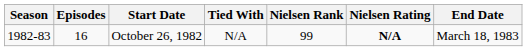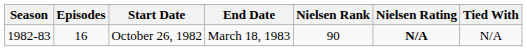columns swapped: (478, 14) <-> (236, 14)
(307, 35) 99 -> (333, 35) 90
